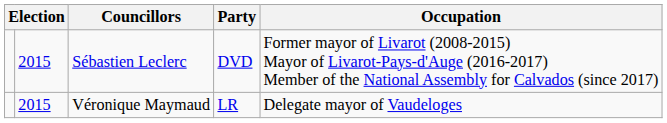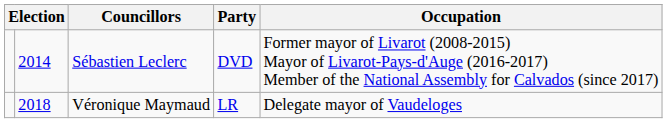(34, 61) 2015 -> (34, 61) 2014
(34, 104) 2015 -> (34, 104) 2018
